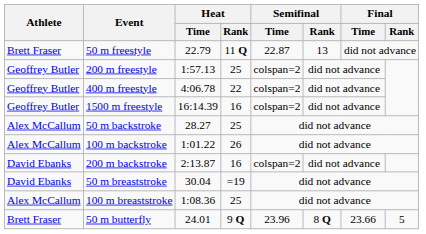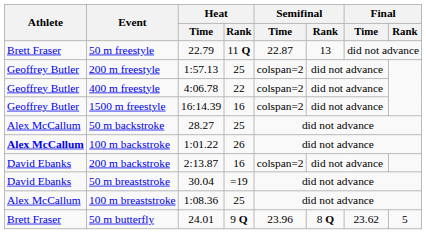(44, 144) normal -> (45, 144) bold
(363, 219) 23.66 -> (366, 219) 23.62
